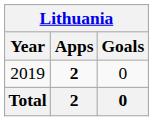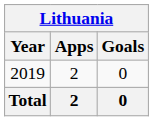(74, 73) bold -> (74, 73) normal
